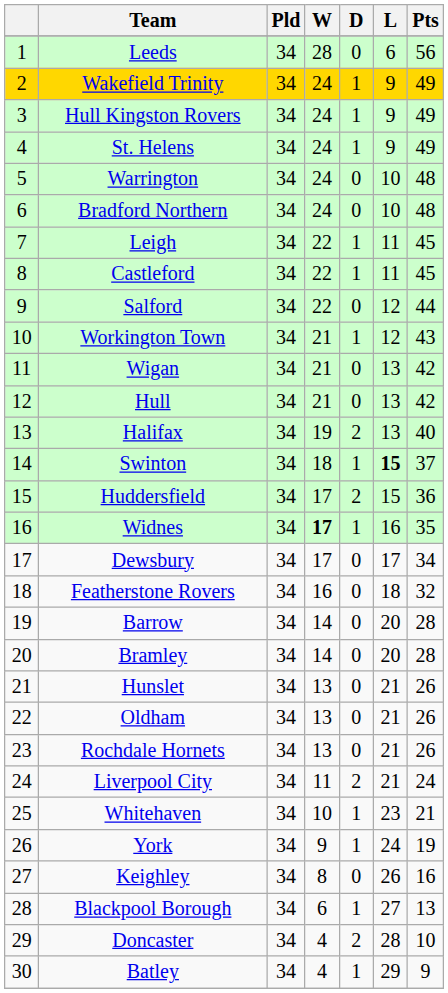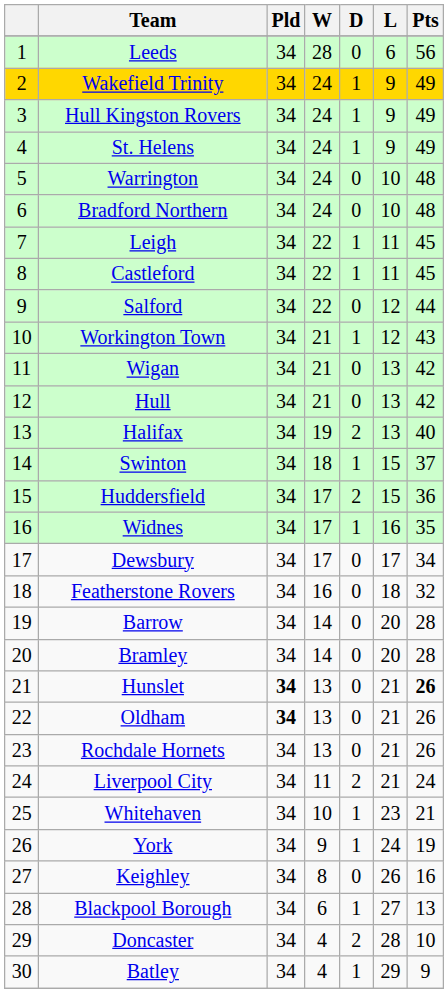(390, 464) bold -> (390, 464) normal
(322, 527) bold -> (322, 527) normal
(286, 686) normal -> (286, 686) bold
(426, 686) normal -> (426, 686) bold
(286, 718) normal -> (286, 718) bold
